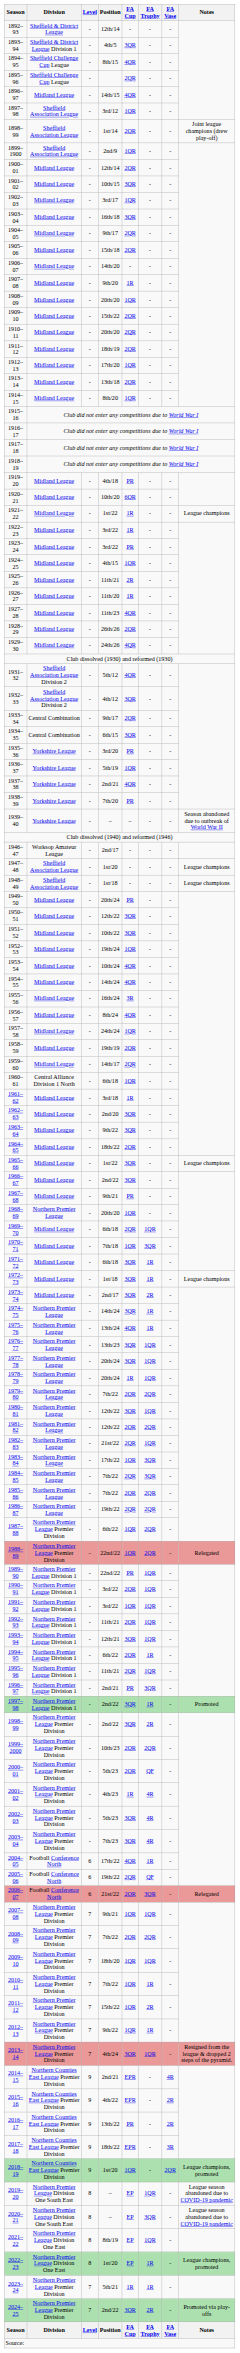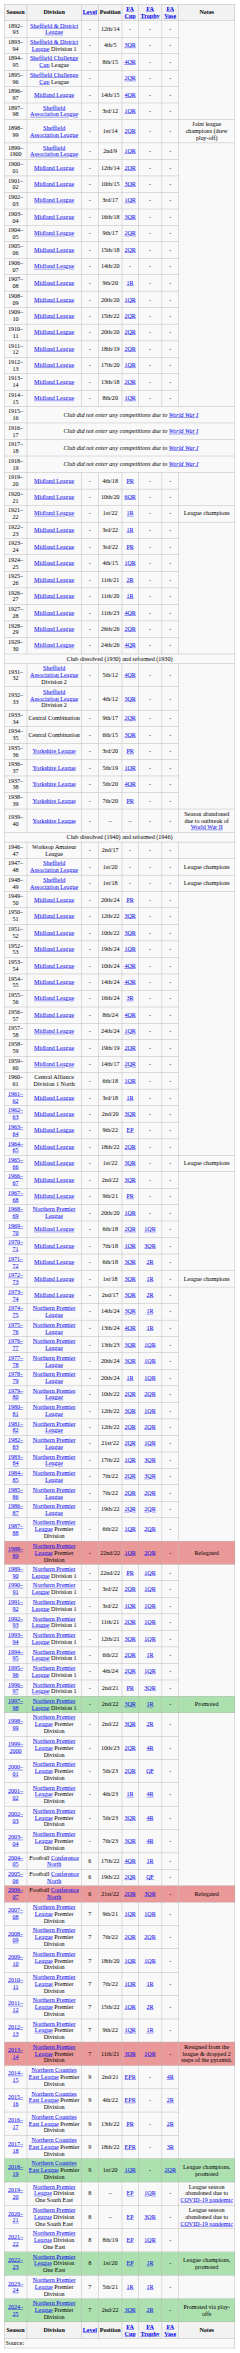(110, 784) 2nd/21 -> (110, 784) 5th/20
(130, 1130) 3QR -> (130, 1130) EP
(150, 1262) 1R -> (150, 1262) 2R
(110, 1394) 7th/22 -> (110, 1394) 10th/22
(110, 1671) 11th/21 -> (110, 1671) 4th/24
(150, 1748) 2QR -> (150, 1748) 4R
(110, 2054) 4th/24 -> (110, 2054) 11th/21
